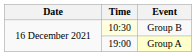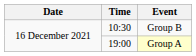(120, 28) lightyellow background -> (120, 28) no background
